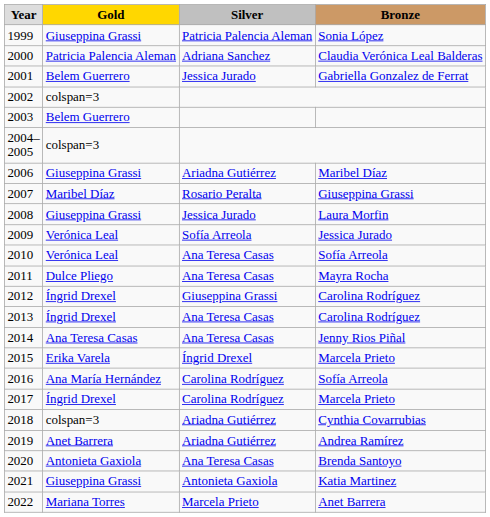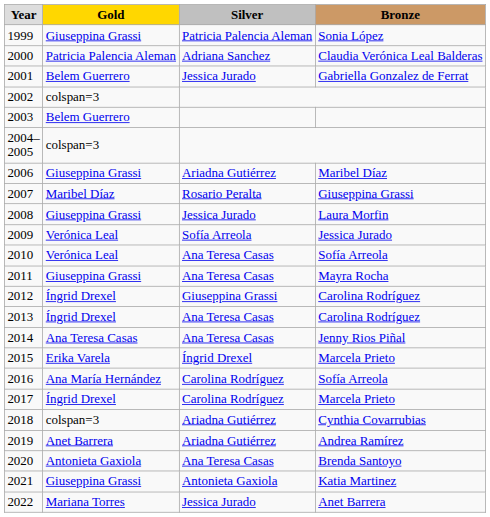(79, 276) Dulce Pliego -> (93, 276) Giuseppina Grassi
(220, 502) Marcela Prieto -> (219, 502) Jessica Jurado
